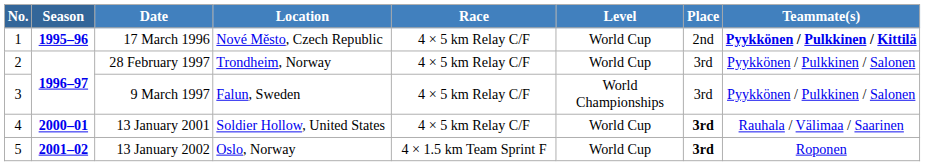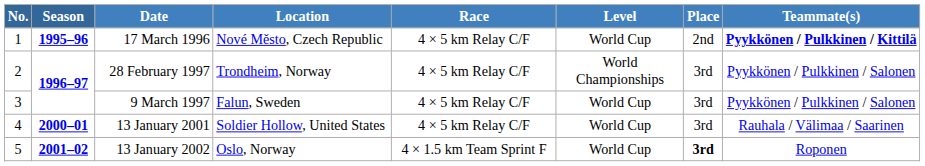(620, 62) World Cup -> (620, 71) World Championships
(620, 94) World Championships -> (620, 103) World Cup
(703, 126) bold -> (703, 126) normal
